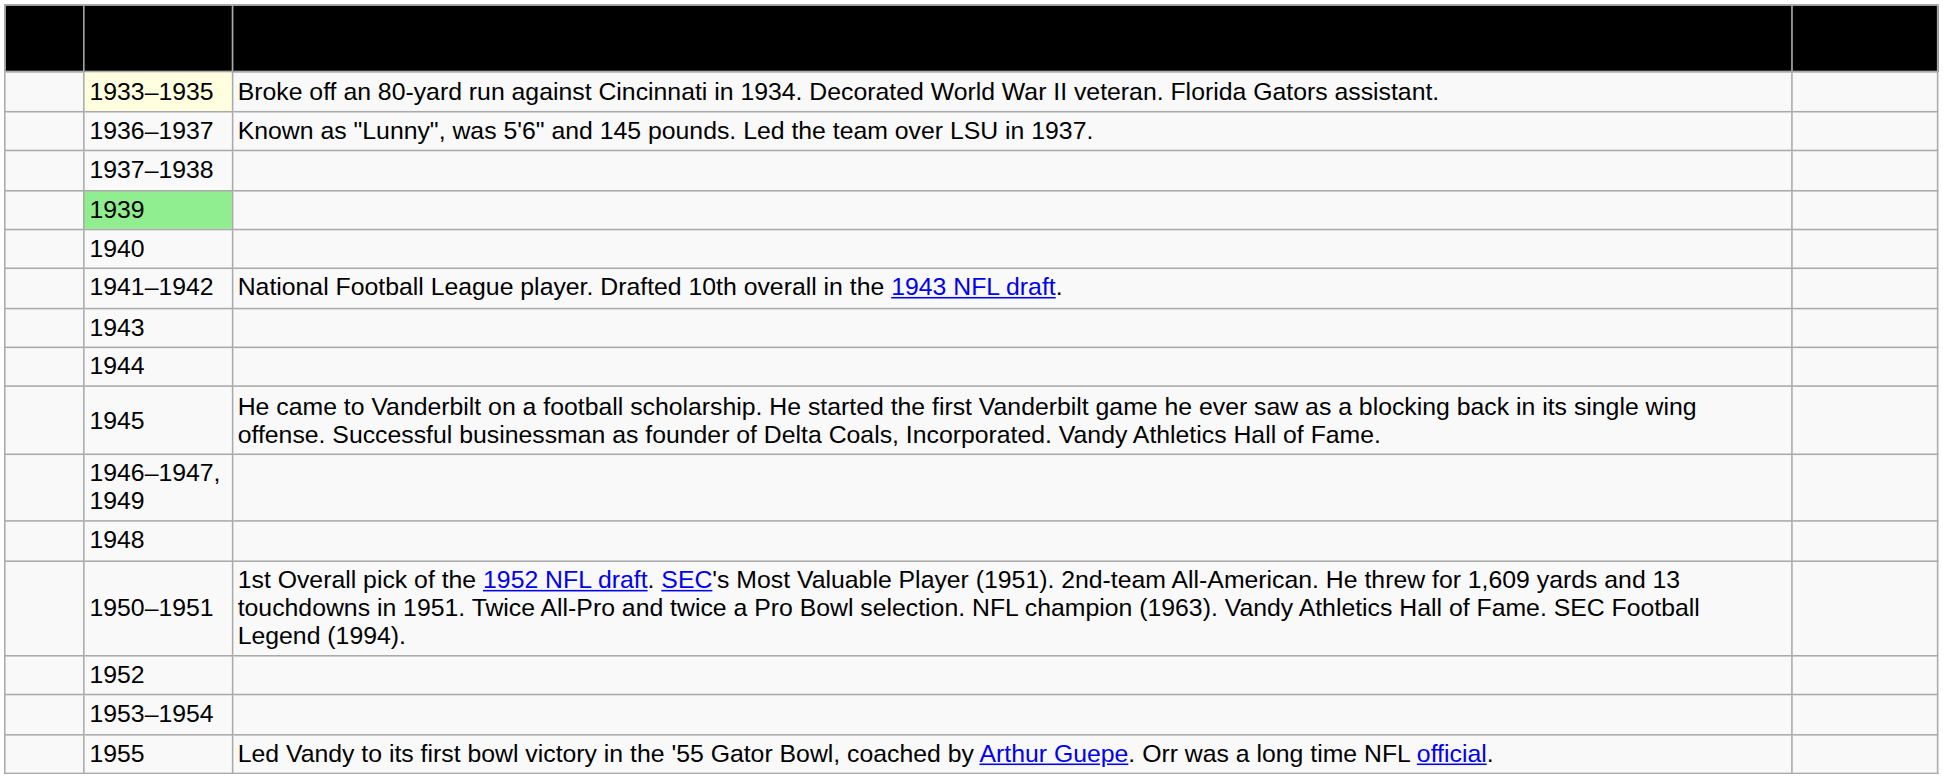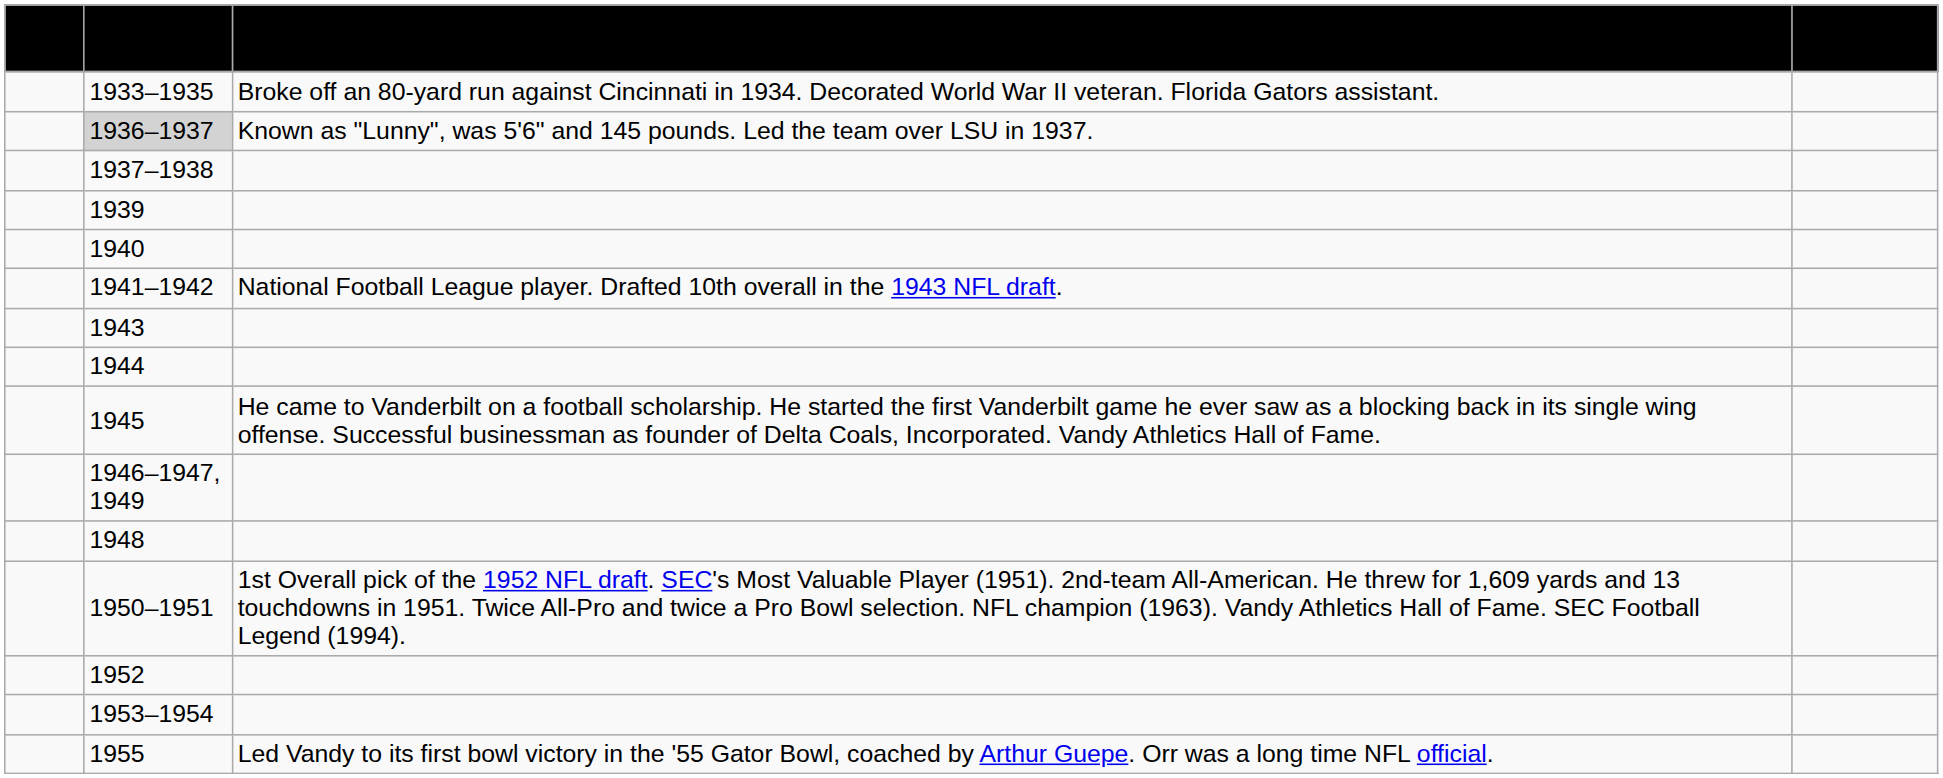(152, 91) lightyellow background -> (152, 91) no background
(152, 130) no background -> (152, 130) lightgrey background
(117, 209) lightgreen background -> (117, 209) no background
